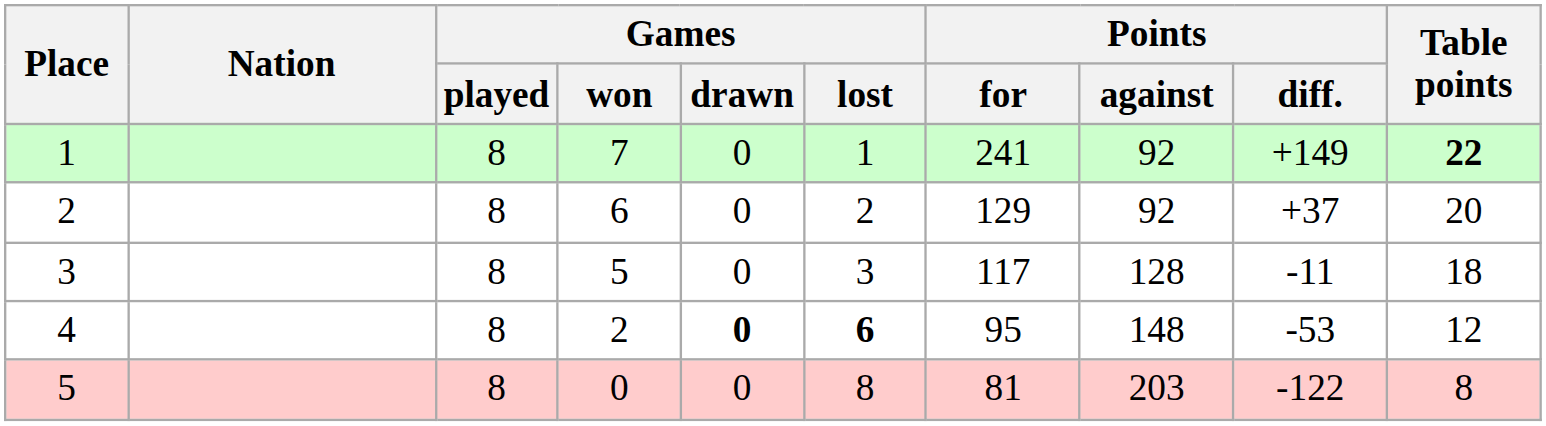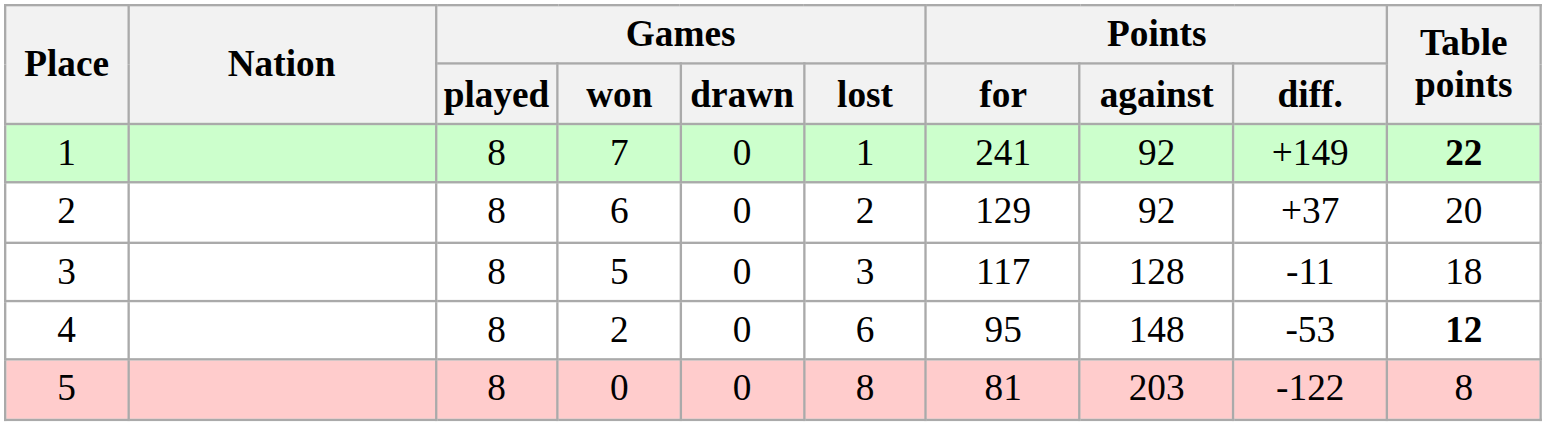(742, 329) bold -> (742, 329) normal
(865, 329) bold -> (865, 329) normal
(1464, 329) normal -> (1464, 329) bold
